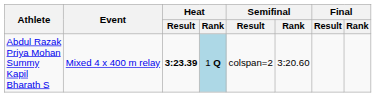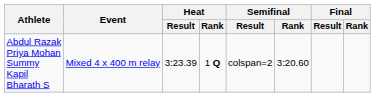(181, 63) bold -> (181, 63) normal
(213, 63) lightblue background -> (212, 63) no background
